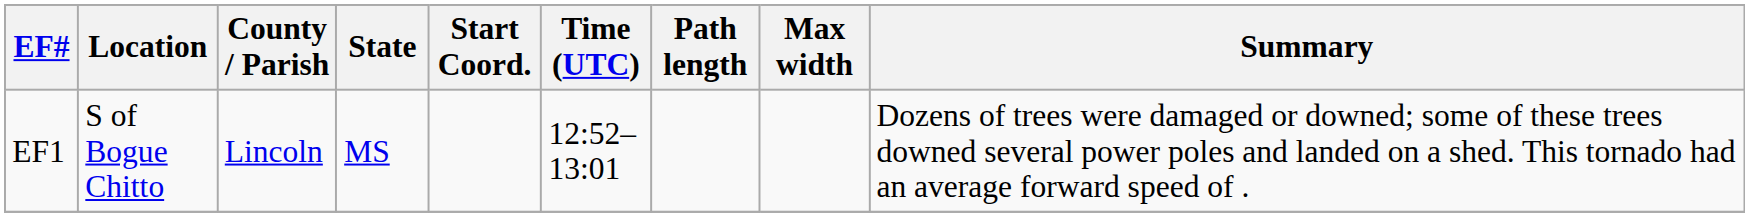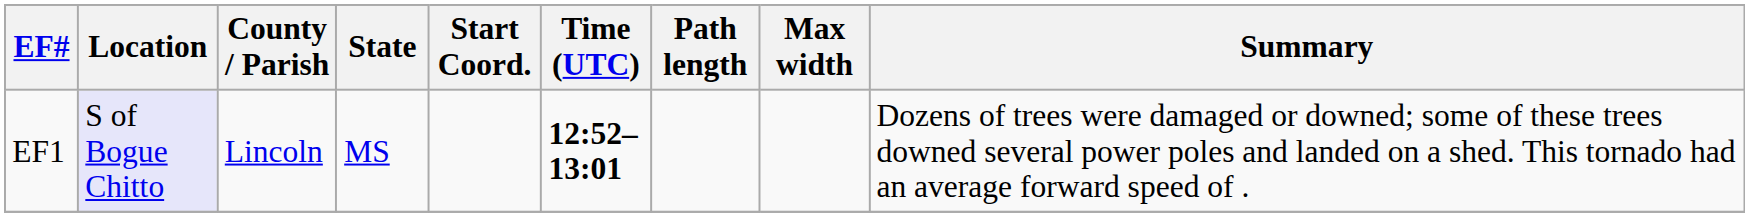(126, 150) no background -> (126, 150) lavender background
(592, 150) normal -> (593, 150) bold
